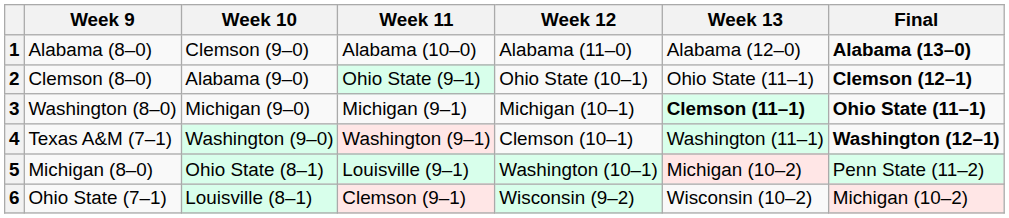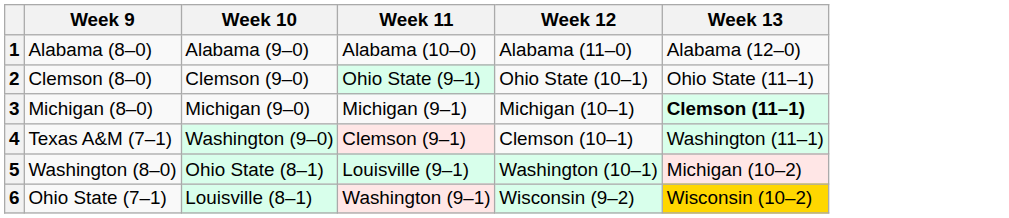- column: (916, 20)
(247, 50) Clemson (9–0) -> (247, 50) Alabama (9–0)
(247, 80) Alabama (9–0) -> (247, 80) Clemson (9–0)
(102, 109) Washington (8–0) -> (91, 109) Michigan (8–0)
(416, 139) Washington (9–1) -> (404, 139) Clemson (9–1)
(91, 169) Michigan (8–0) -> (102, 169) Washington (8–0)
(404, 199) Clemson (9–1) -> (416, 199) Washington (9–1)
(740, 199) no background -> (740, 199) gold background
